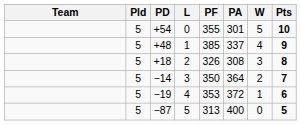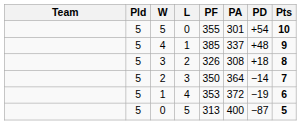columns swapped: (260, 12) <-> (163, 12)
